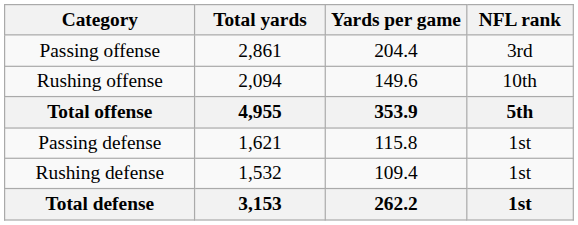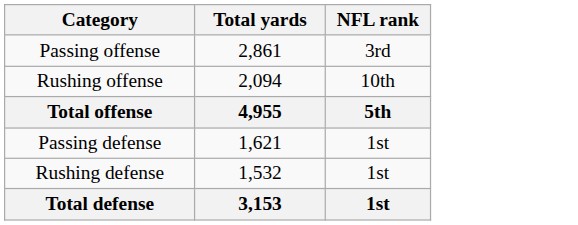- column: (396, 19)
